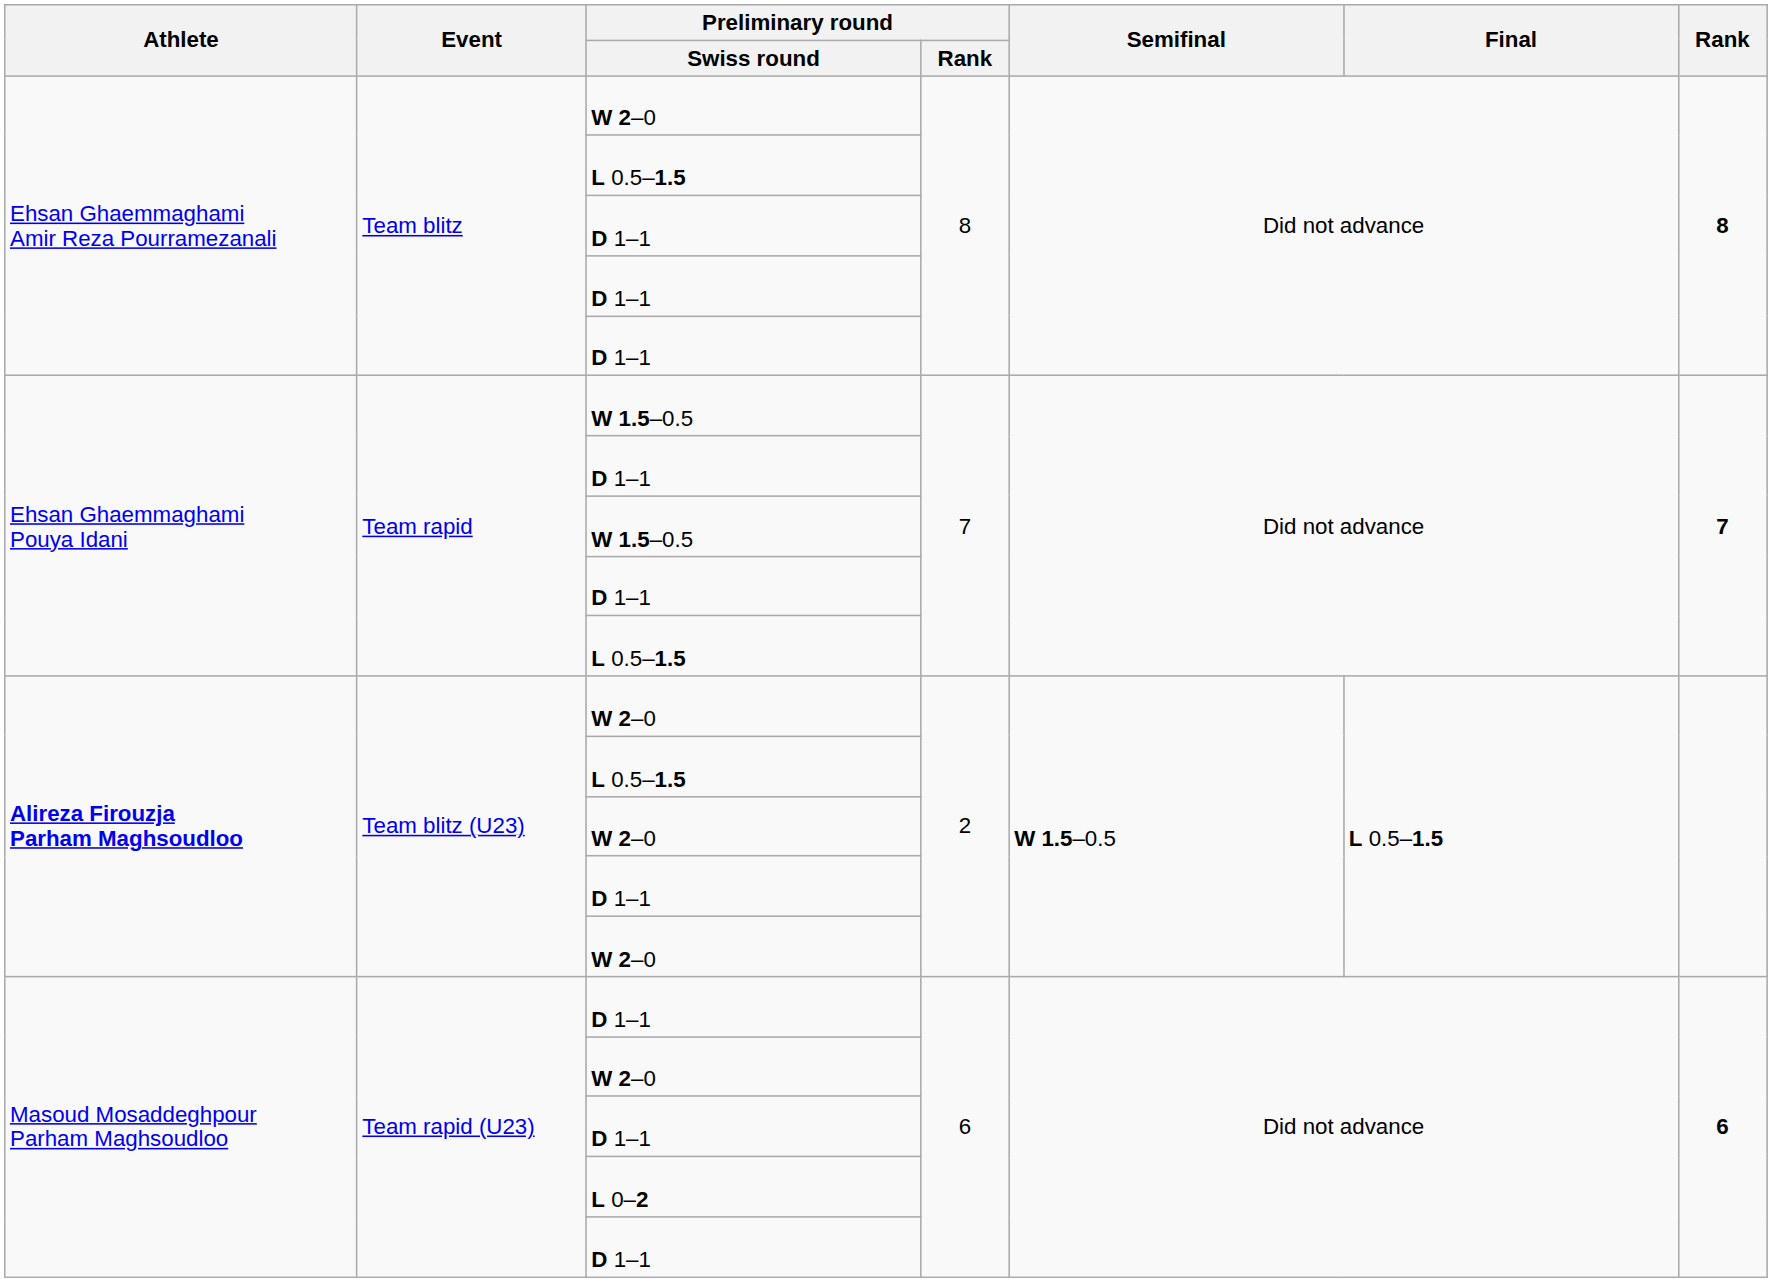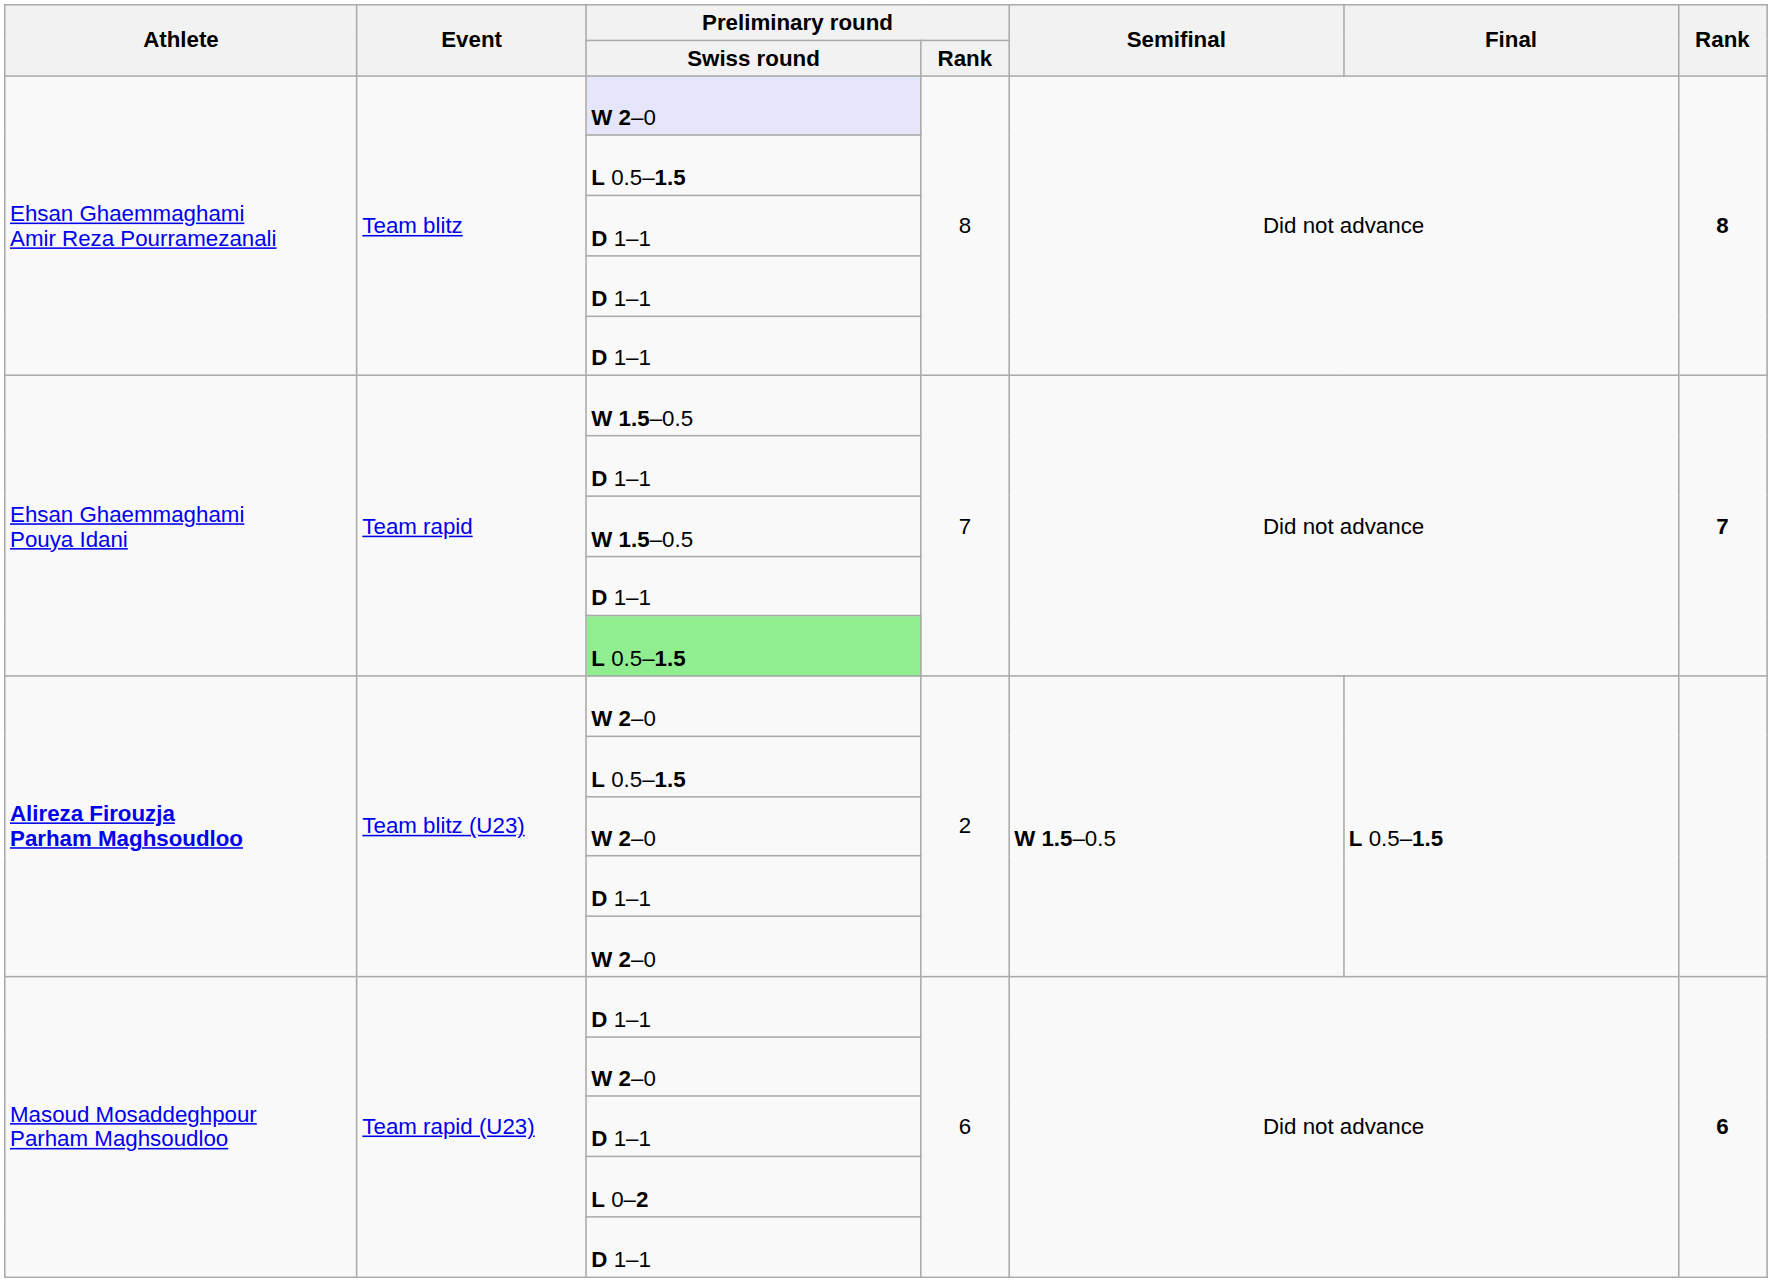(624, 118) no background -> (624, 118) lavender background
(638, 659) no background -> (638, 659) lightgreen background
